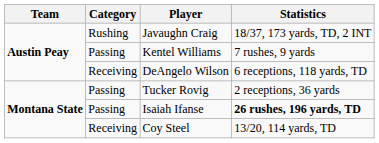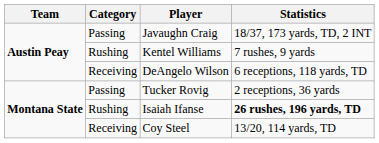(108, 33) Rushing -> (107, 33) Passing
(107, 52) Passing -> (108, 52) Rushing
(107, 109) Passing -> (108, 109) Rushing
